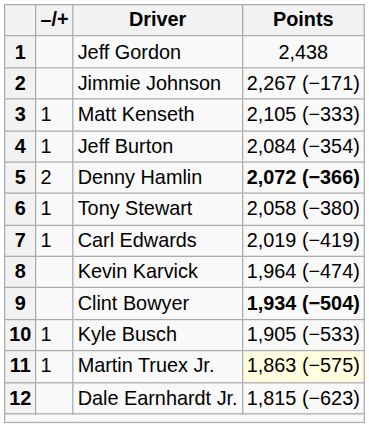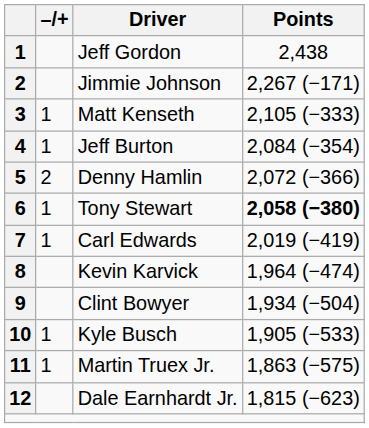(303, 177) bold -> (303, 177) normal
(303, 209) normal -> (303, 209) bold
(303, 303) bold -> (303, 303) normal
(303, 366) lightyellow background -> (303, 366) no background
